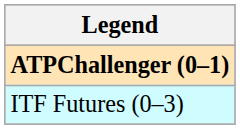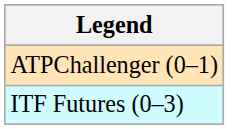(120, 64) bold -> (114, 64) normal
